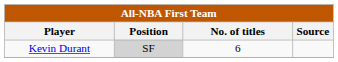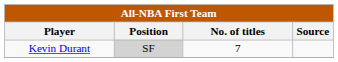(238, 48) 6 -> (238, 48) 7
